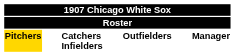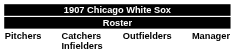(23, 36) gold background -> (23, 36) no background
